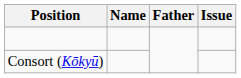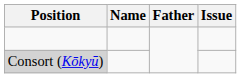(56, 61) no background -> (56, 61) lightgrey background
